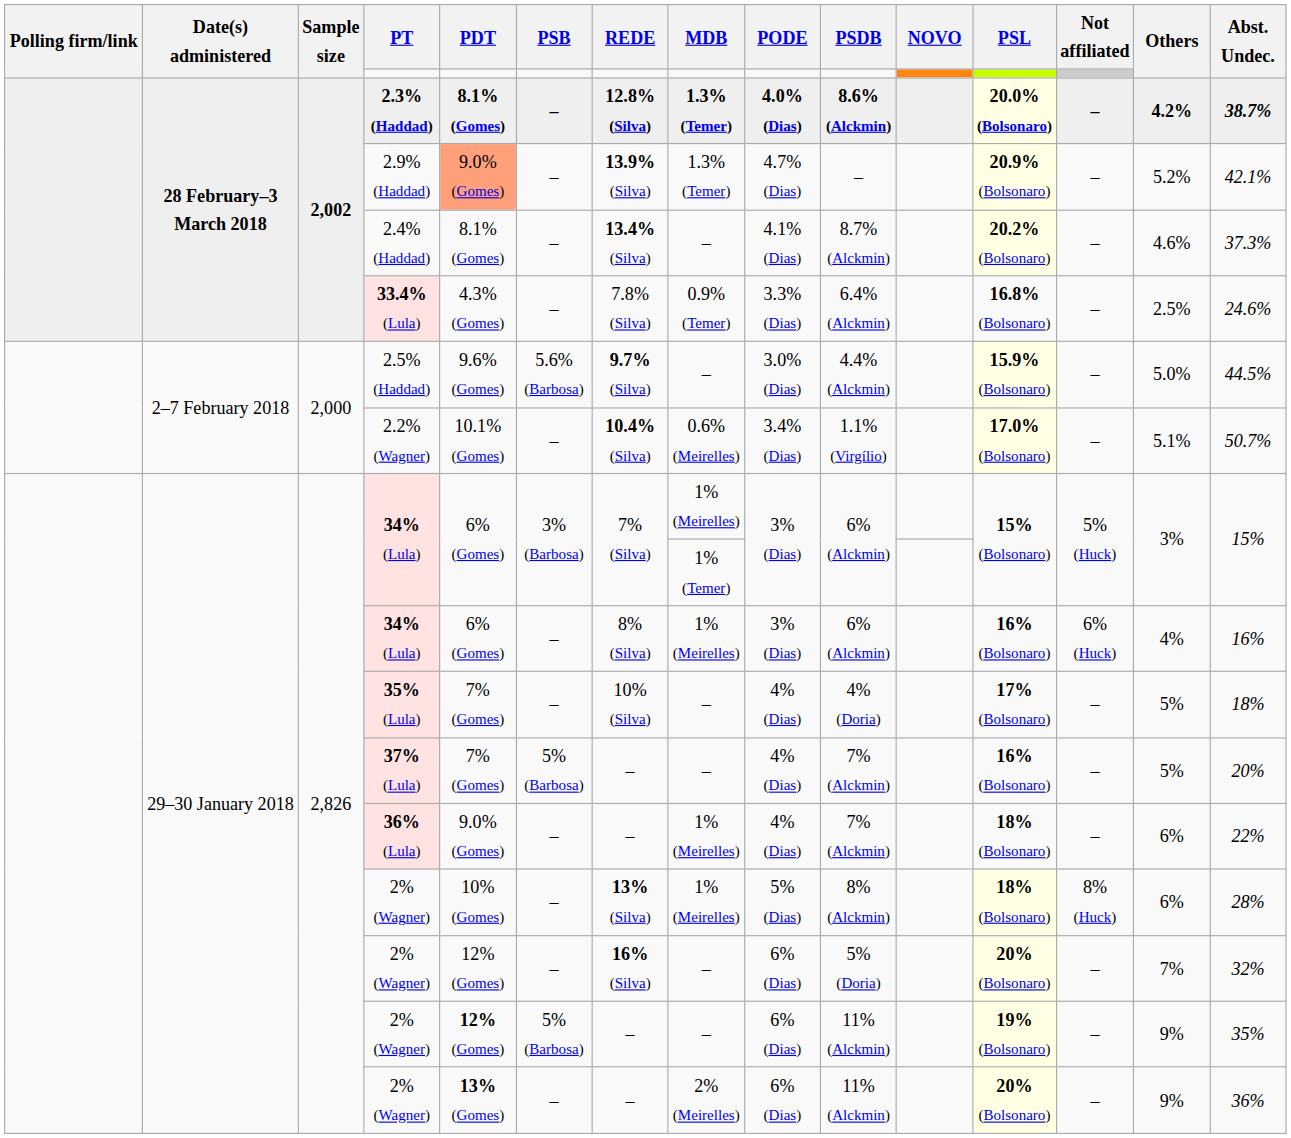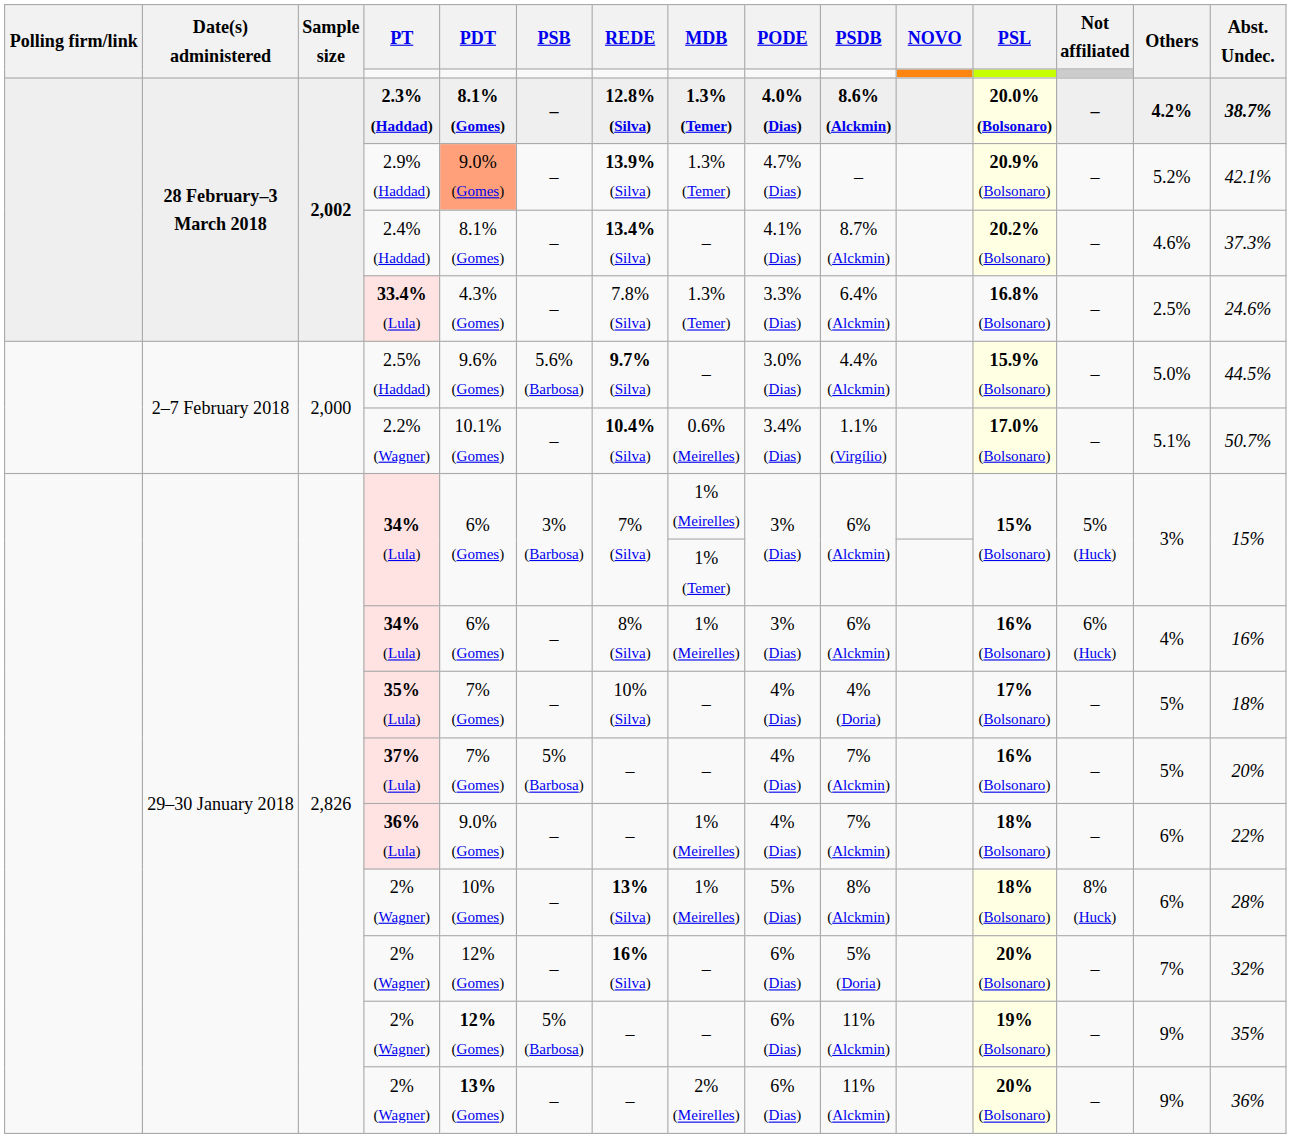(706, 308) 0.9% (Temer) -> (706, 308) 1.3% (Temer)
